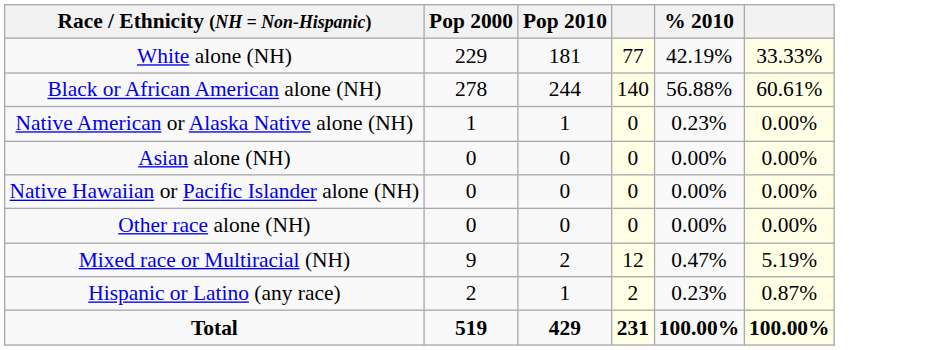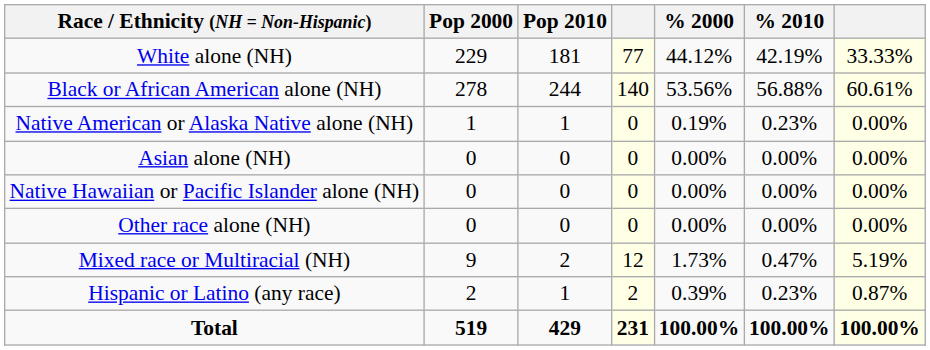+ column: (699, 21)
